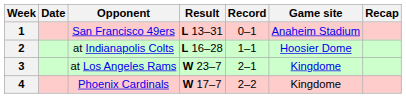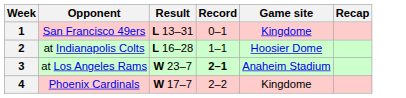- column: (53, 13)
(316, 31) Anaheim Stadium -> (286, 31) Kingdome
(247, 66) normal -> (218, 66) bold
(316, 66) Kingdome -> (286, 66) Anaheim Stadium
